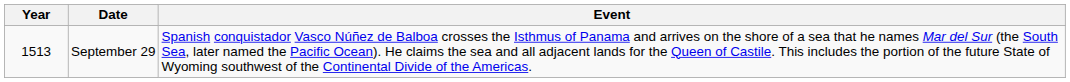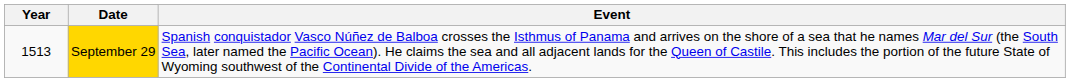(113, 51) no background -> (113, 51) gold background
